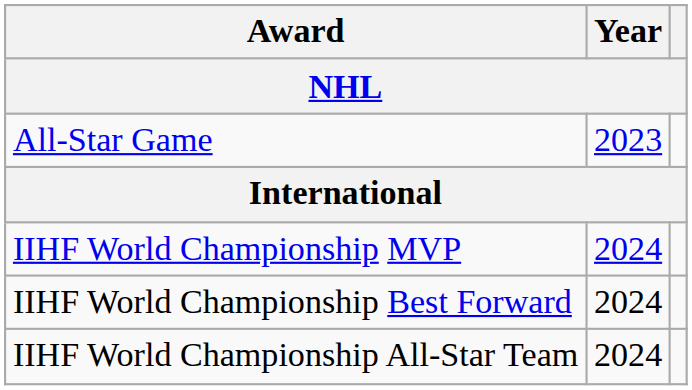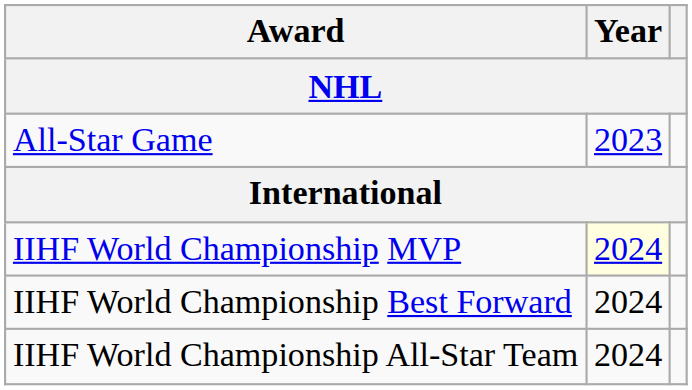(628, 247) no background -> (628, 247) lightyellow background
